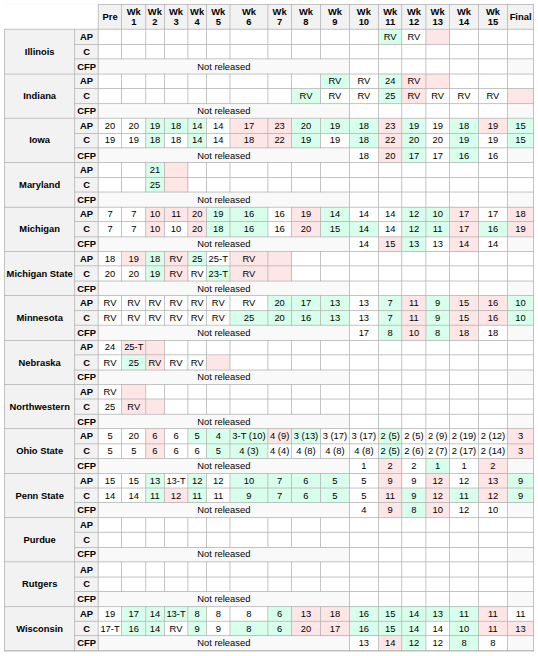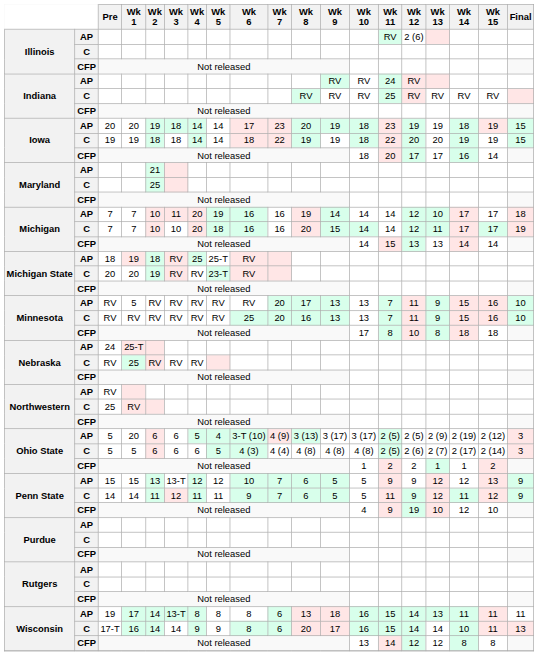(414, 36) RV -> (414, 36) 2 (6)
(493, 155) 16 -> (493, 155) 14
(493, 229) 16 -> (493, 229) 17
(134, 303) RV -> (134, 303) 5
(414, 510) 8 -> (414, 510) 19
(176, 628) RV -> (176, 628) 14
